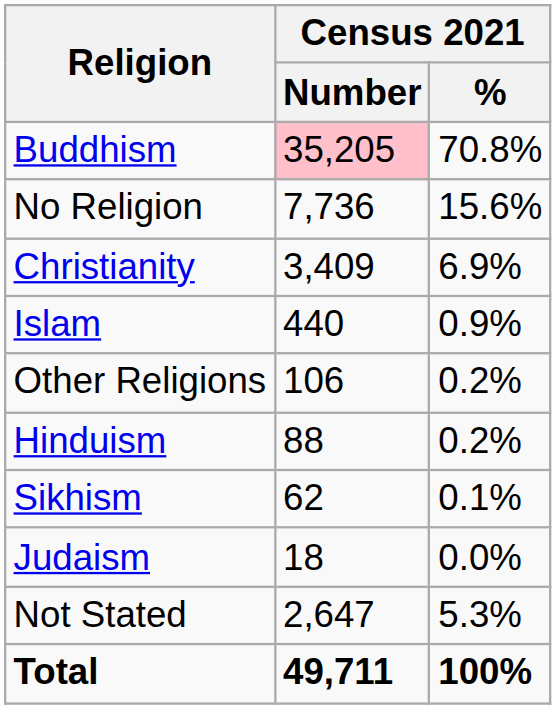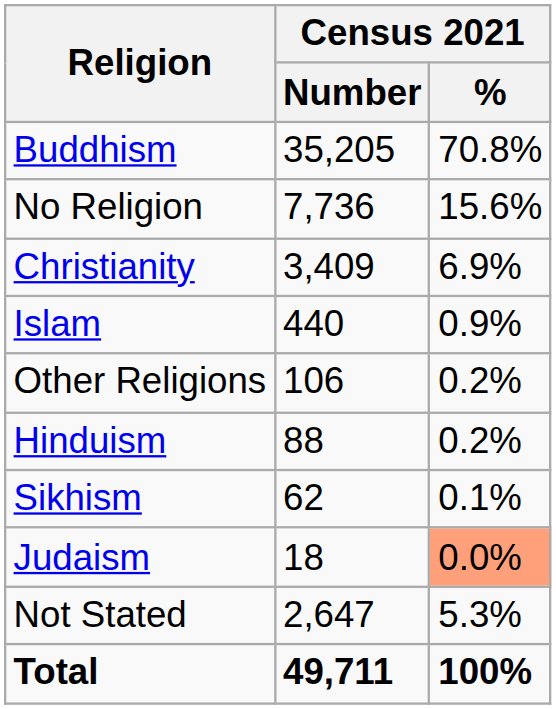(339, 149) pink background -> (339, 149) no background
(480, 556) no background -> (480, 556) lightsalmon background
